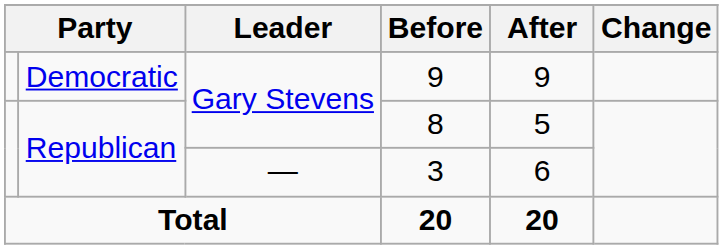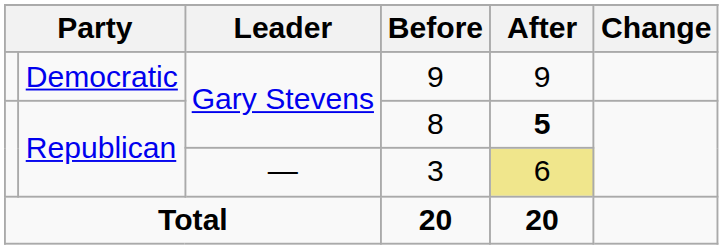(542, 123) normal -> (542, 123) bold
(542, 171) no background -> (542, 171) khaki background
